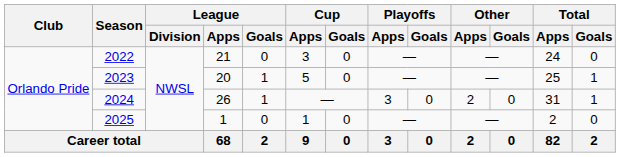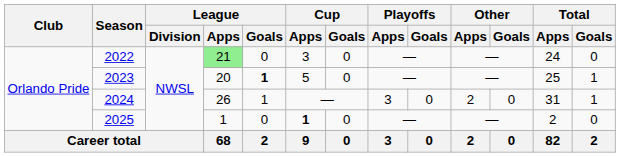(223, 57) no background -> (223, 57) lightgreen background
(264, 78) normal -> (264, 78) bold
(306, 120) normal -> (306, 120) bold
